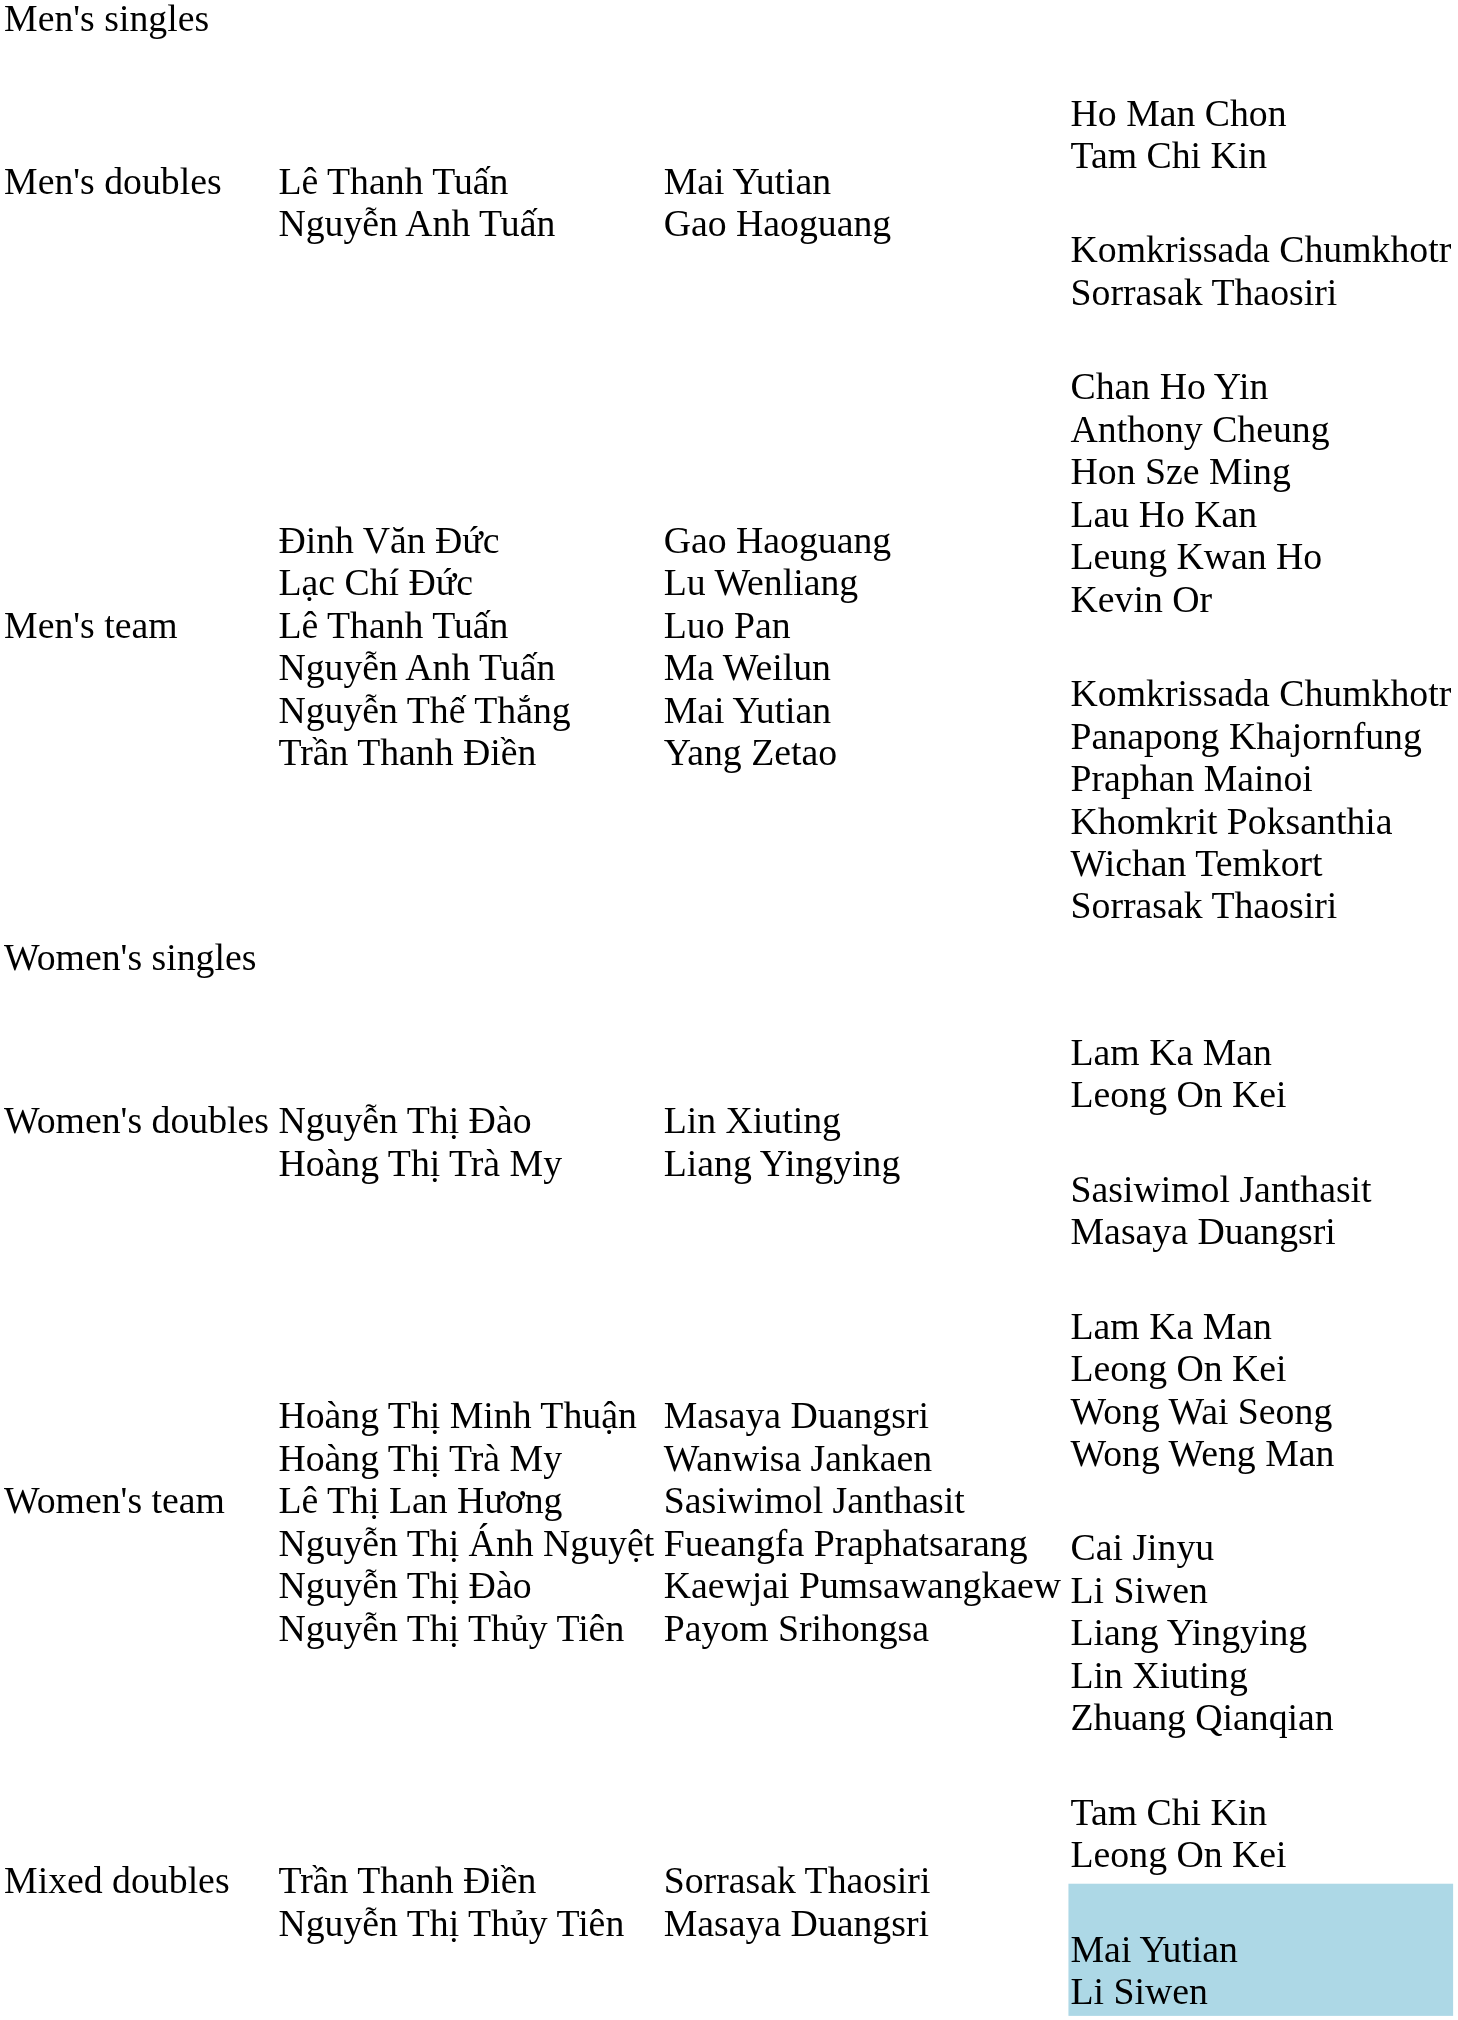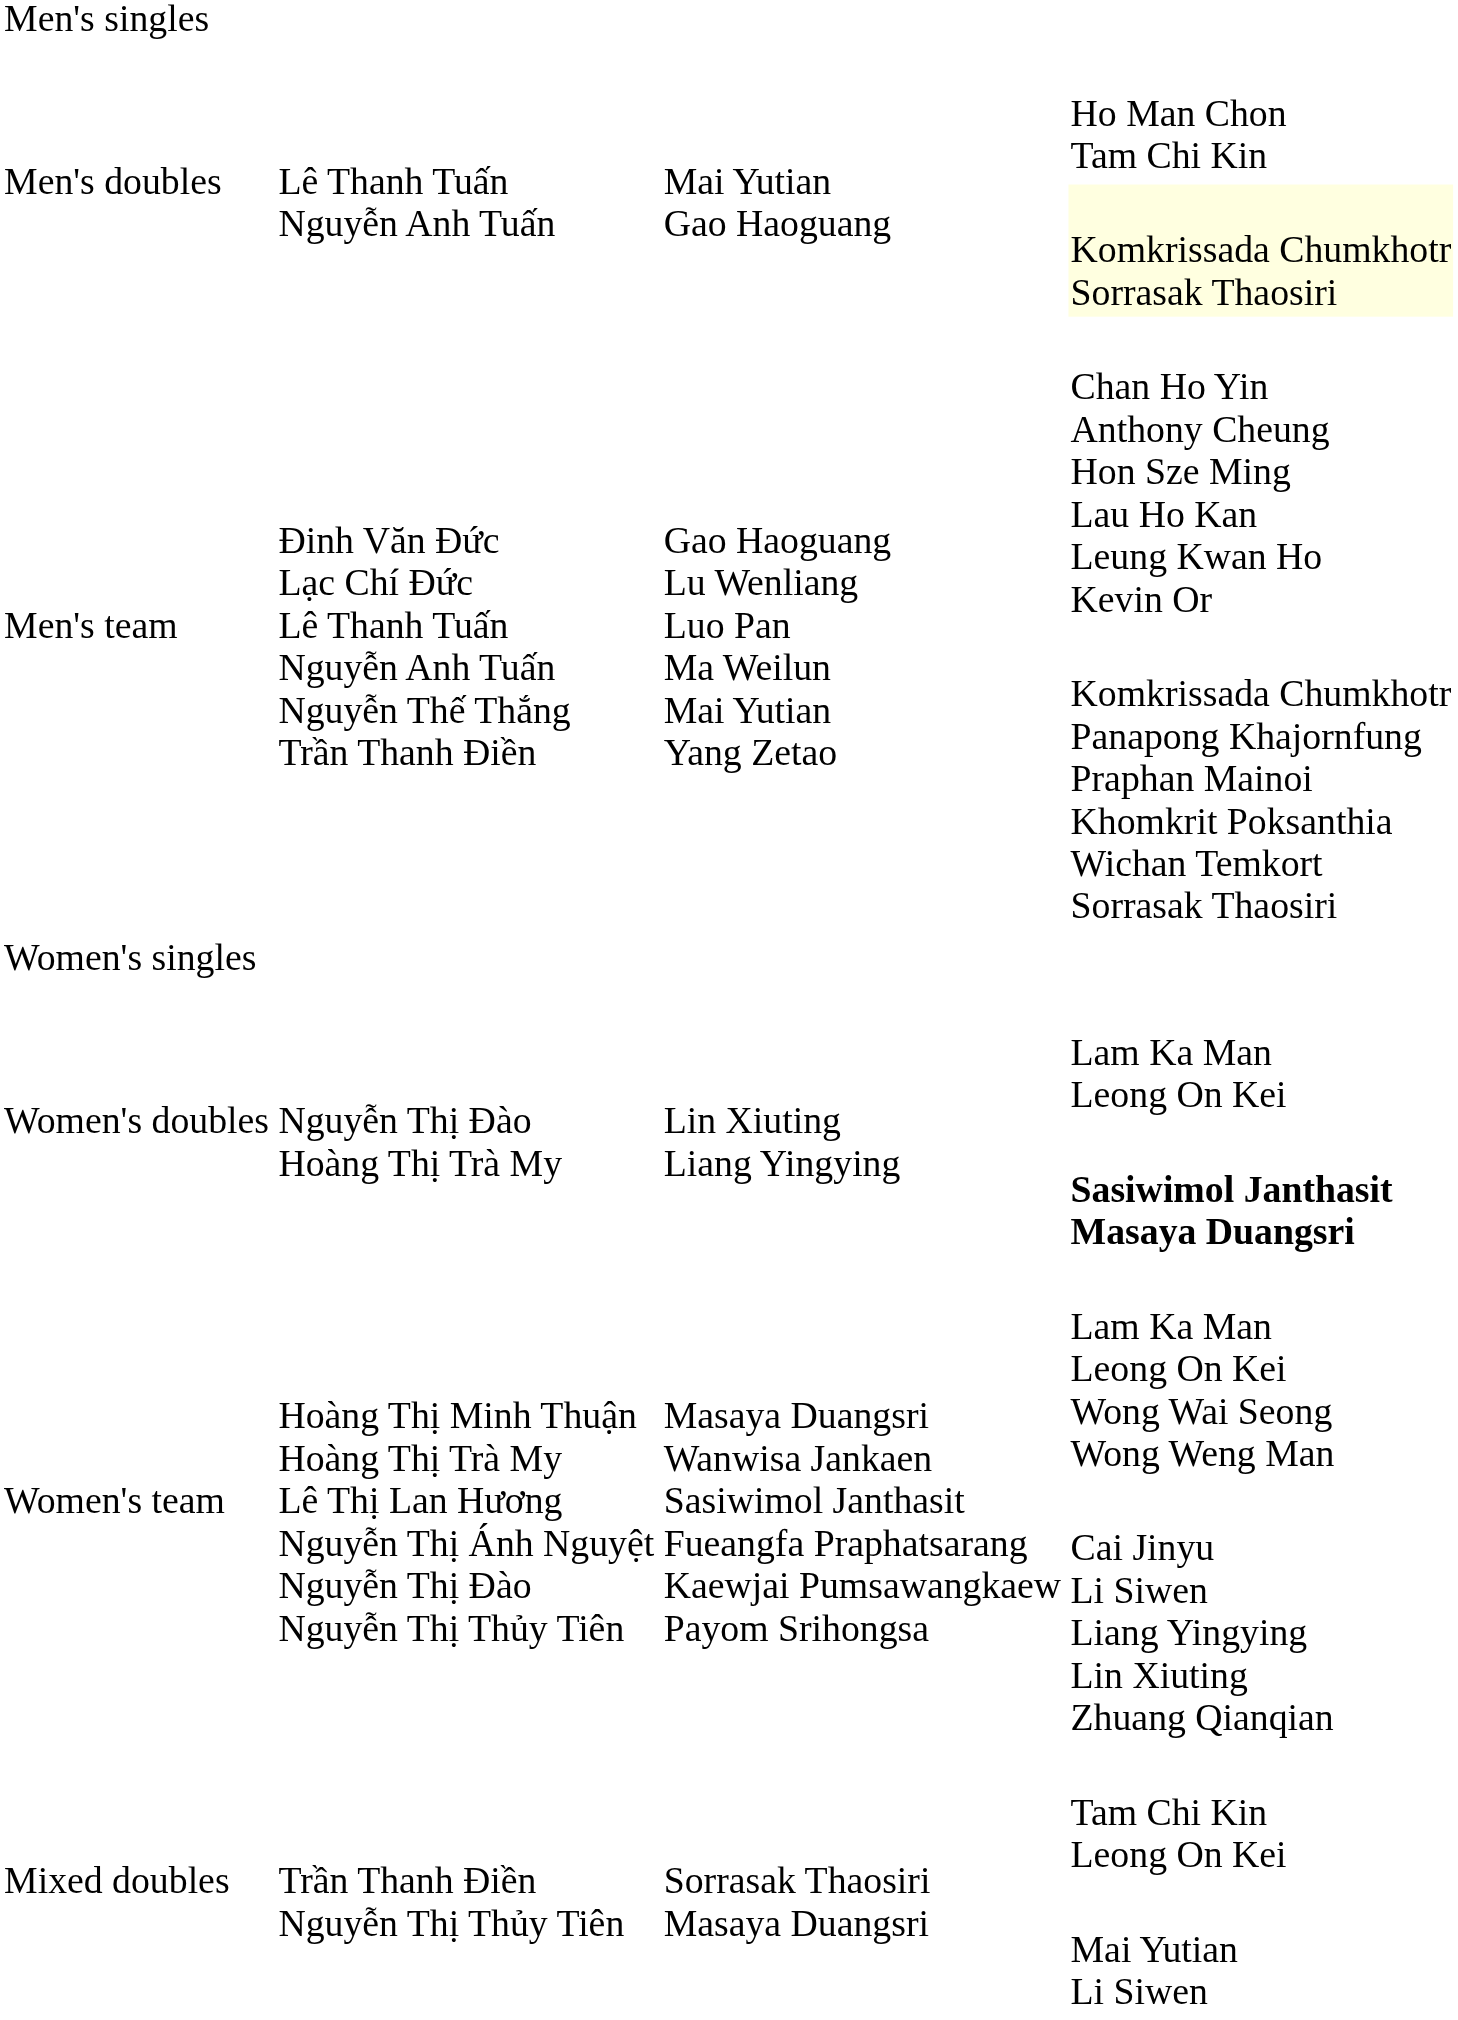(1261, 271) no background -> (1261, 271) lightyellow background
(1221, 1210) normal -> (1232, 1210) bold
(1154, 1970) lightblue background -> (1154, 1970) no background
